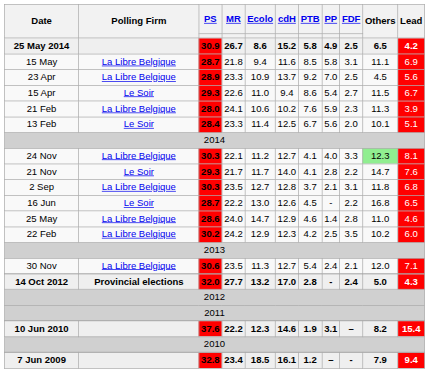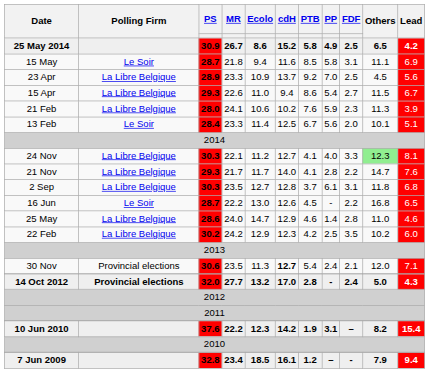(139, 61) La Libre Belgique -> (139, 61) Le Soir
(139, 92) Le Soir -> (139, 92) La Libre Belgique
(139, 171) Le Soir -> (139, 171) La Libre Belgique
(331, 187) 2.1 -> (331, 187) 6.1
(139, 265) La Libre Belgique -> (139, 265) Provincial elections
(287, 265) normal -> (287, 265) bold
(287, 328) 14.6 -> (287, 328) 14.2
